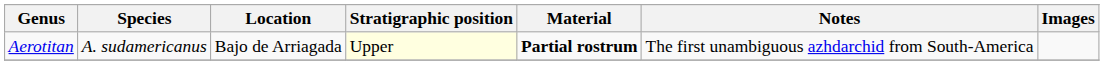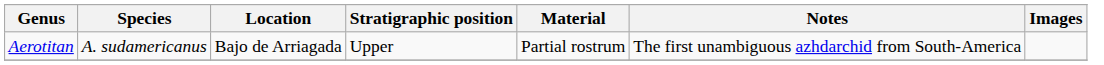(372, 45) lightyellow background -> (372, 45) no background
(579, 45) bold -> (573, 45) normal
